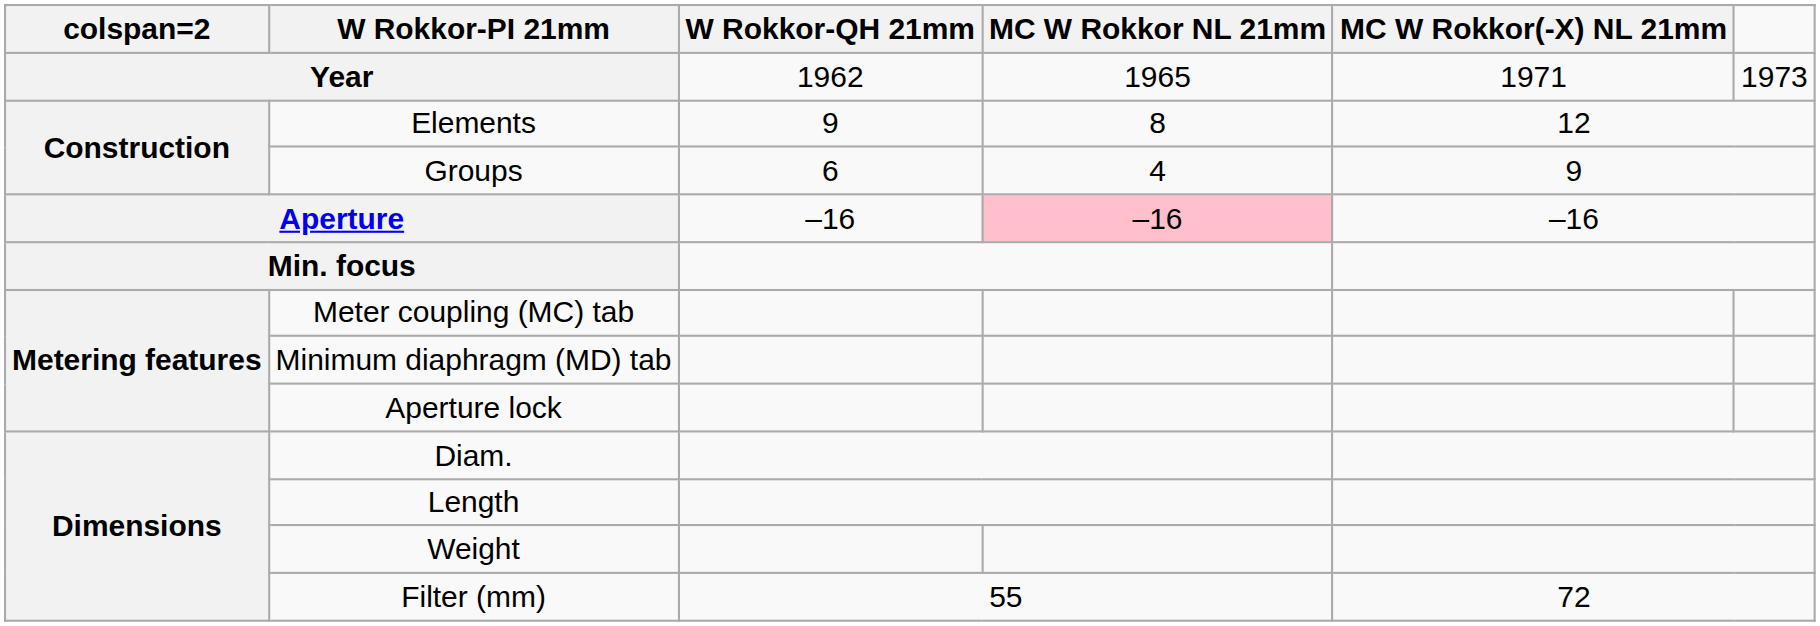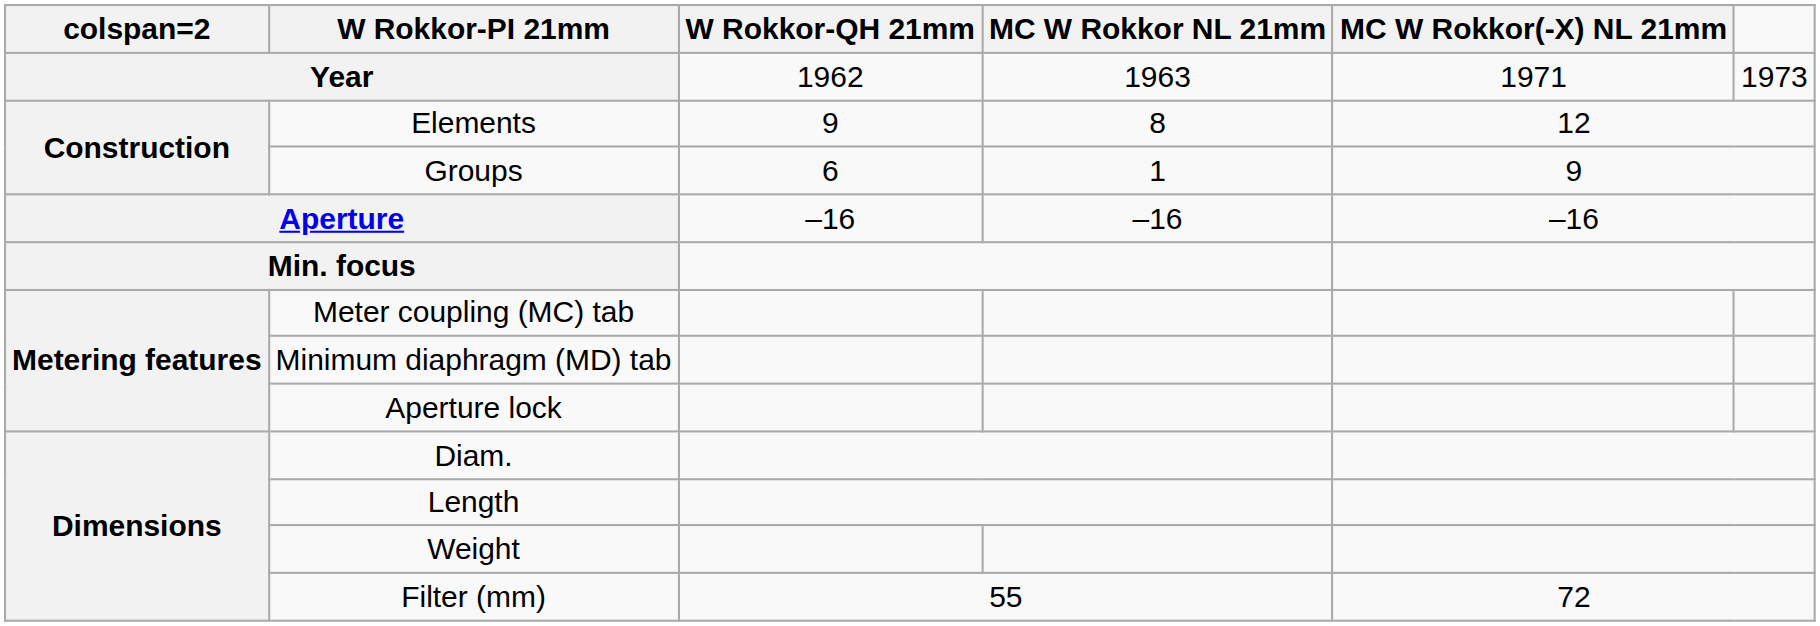(1158, 76) 1965 -> (1158, 76) 1963
(1158, 171) 4 -> (1158, 171) 1
(1158, 218) pink background -> (1158, 218) no background
